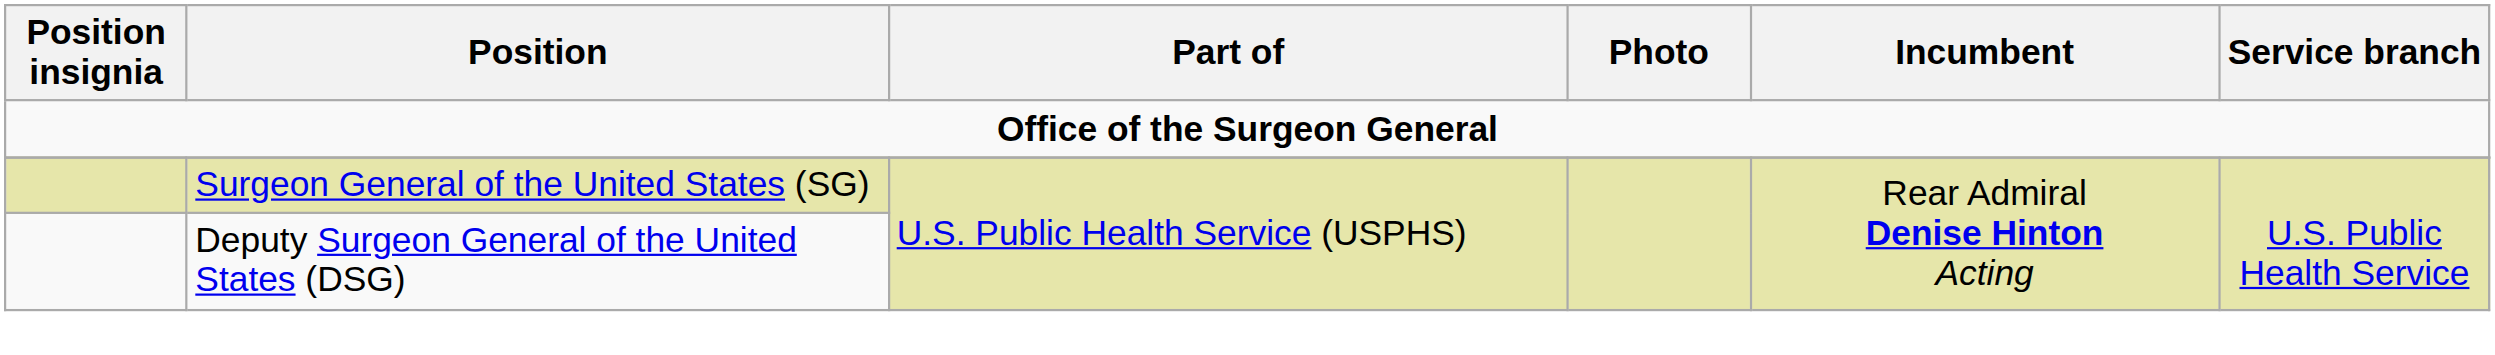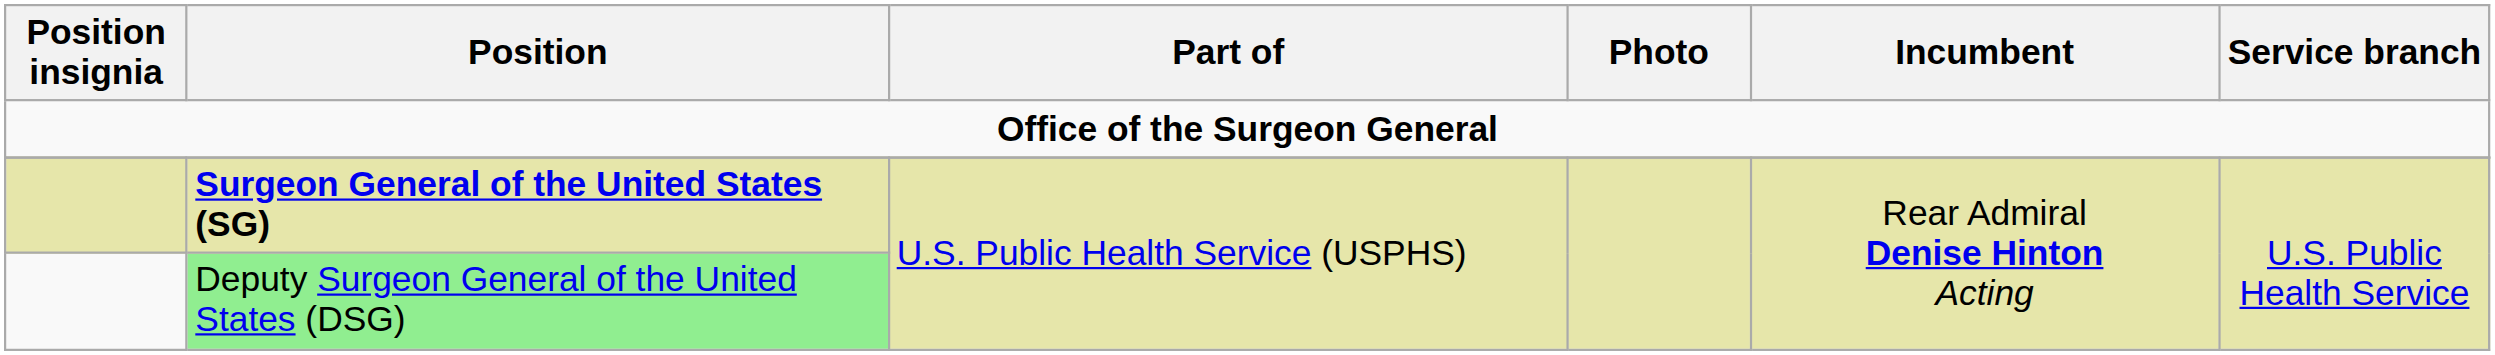(532, 184) normal -> (509, 204) bold
(496, 260) no background -> (496, 300) lightgreen background
